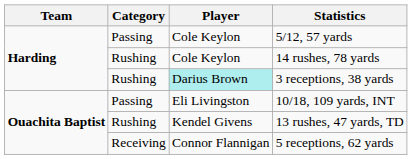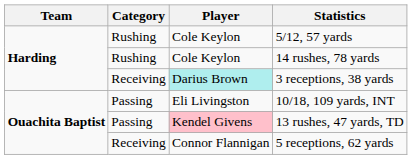(132, 36) Passing -> (134, 36) Rushing
(134, 79) Rushing -> (139, 79) Receiving
(134, 122) Rushing -> (132, 122) Passing
(212, 122) no background -> (212, 122) pink background
